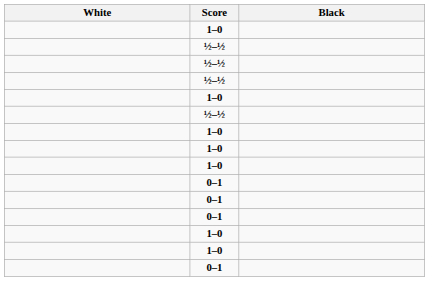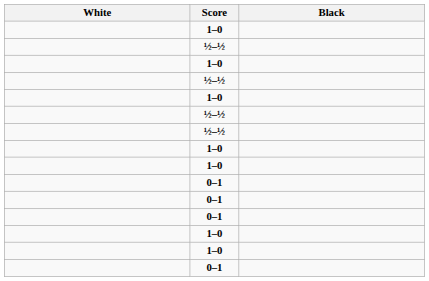(214, 64) ½–½ -> (214, 64) 1–0
(214, 132) 1–0 -> (214, 132) ½–½
